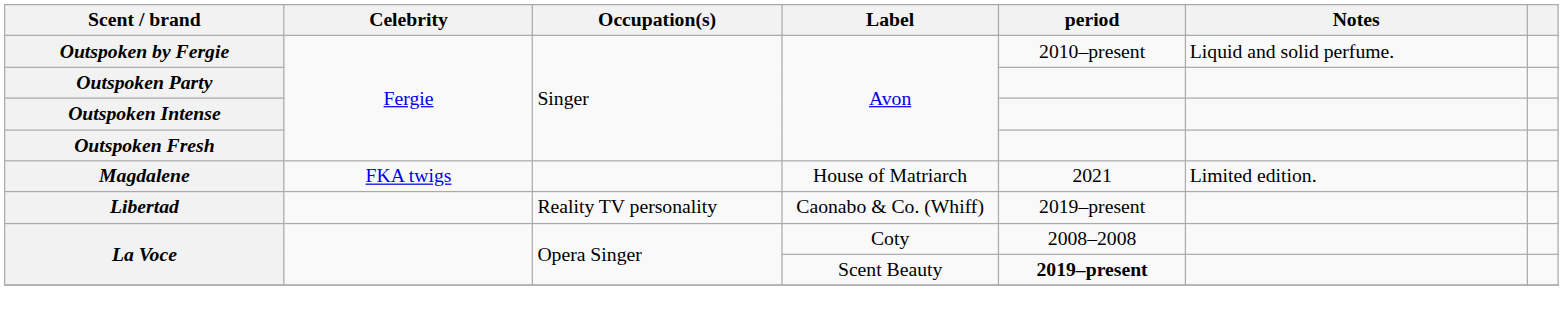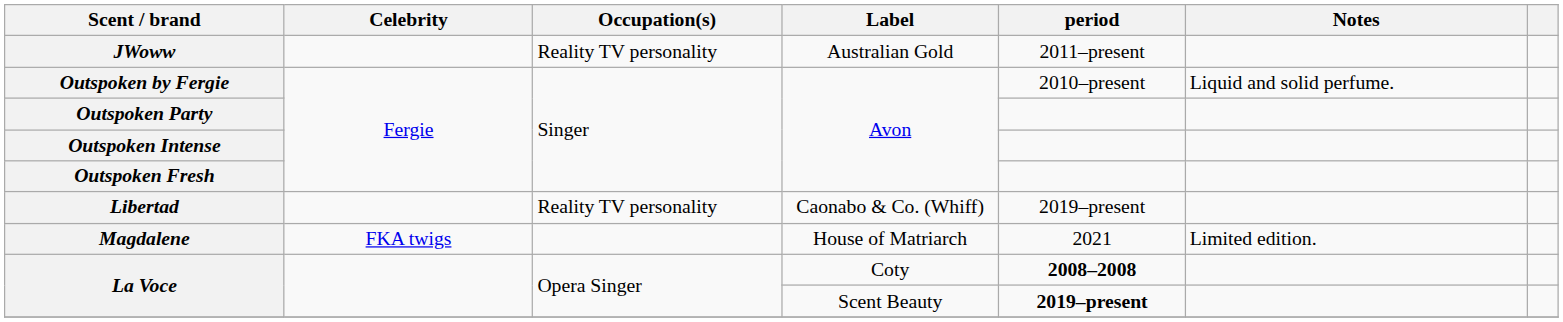+ row: (144, 51)
rows swapped: (144, 207) <-> (144, 176)
(1092, 238) normal -> (1092, 269) bold
